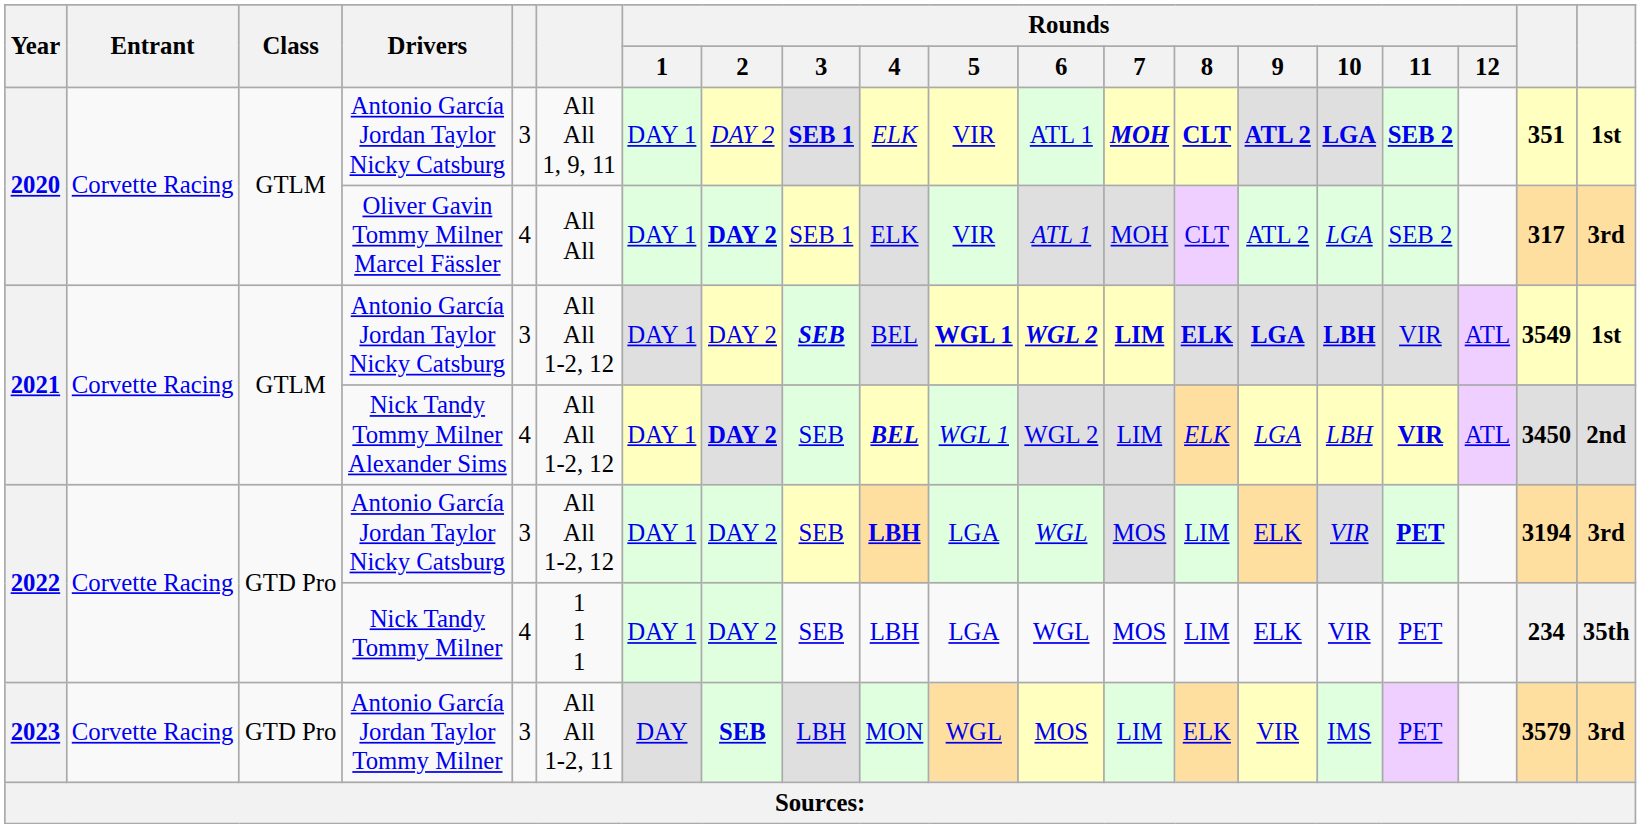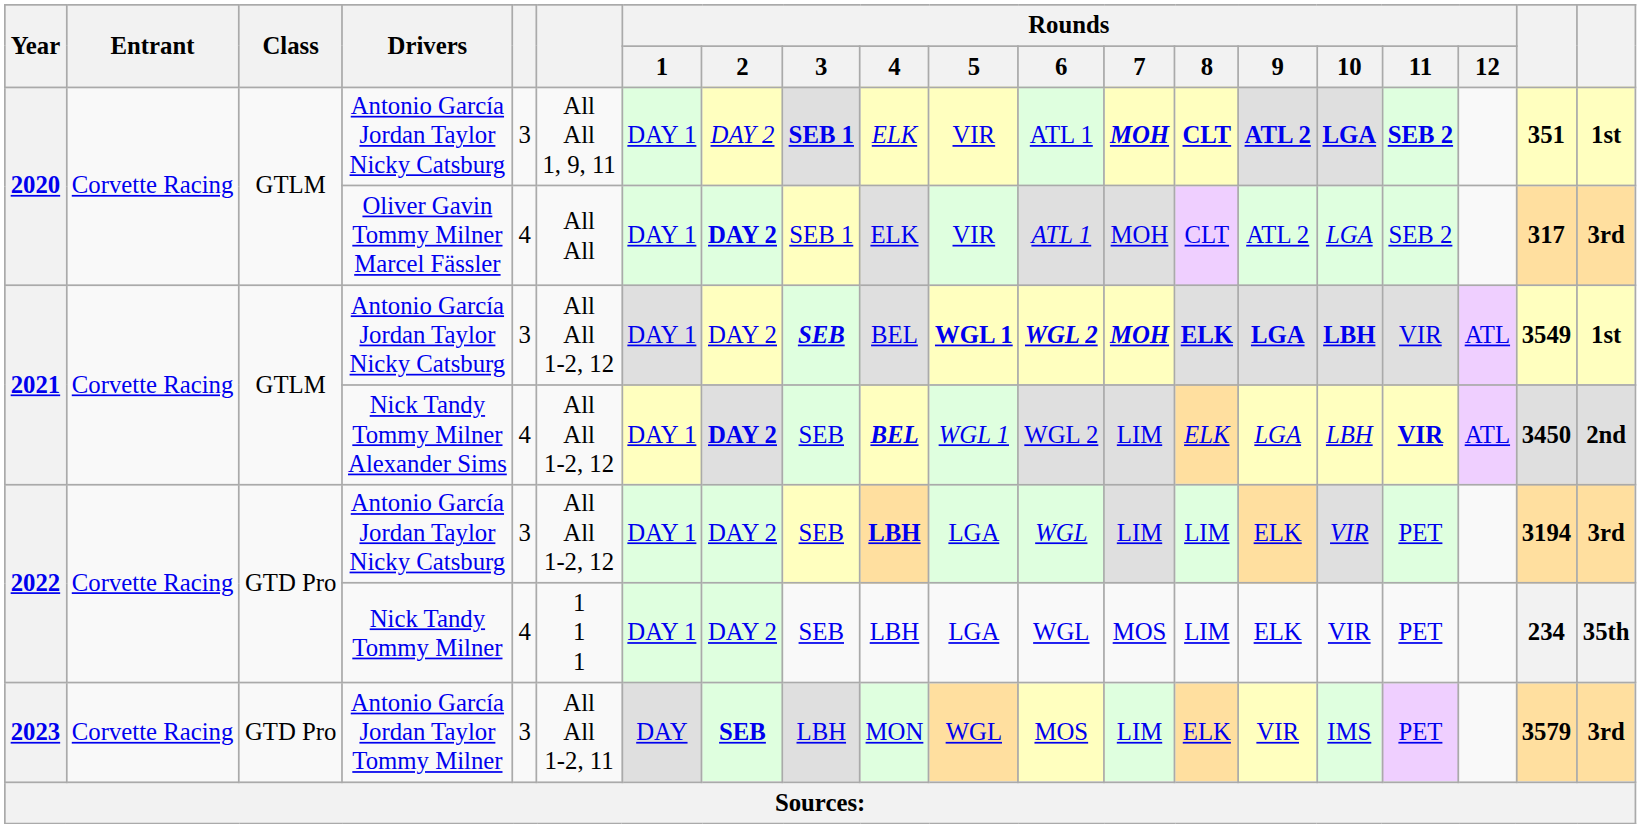(1140, 334) LIM -> (1140, 334) MOH
(1140, 533) MOS -> (1140, 533) LIM
(1420, 533) bold -> (1420, 533) normal
